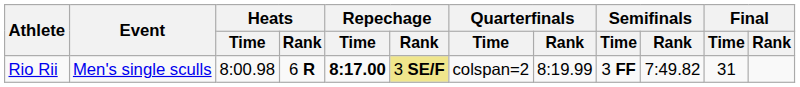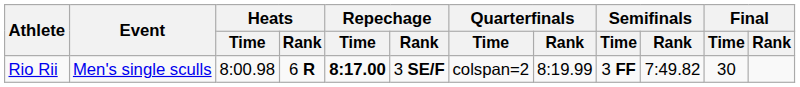(419, 69) khaki background -> (419, 69) no background
(726, 69) 31 -> (726, 69) 30
